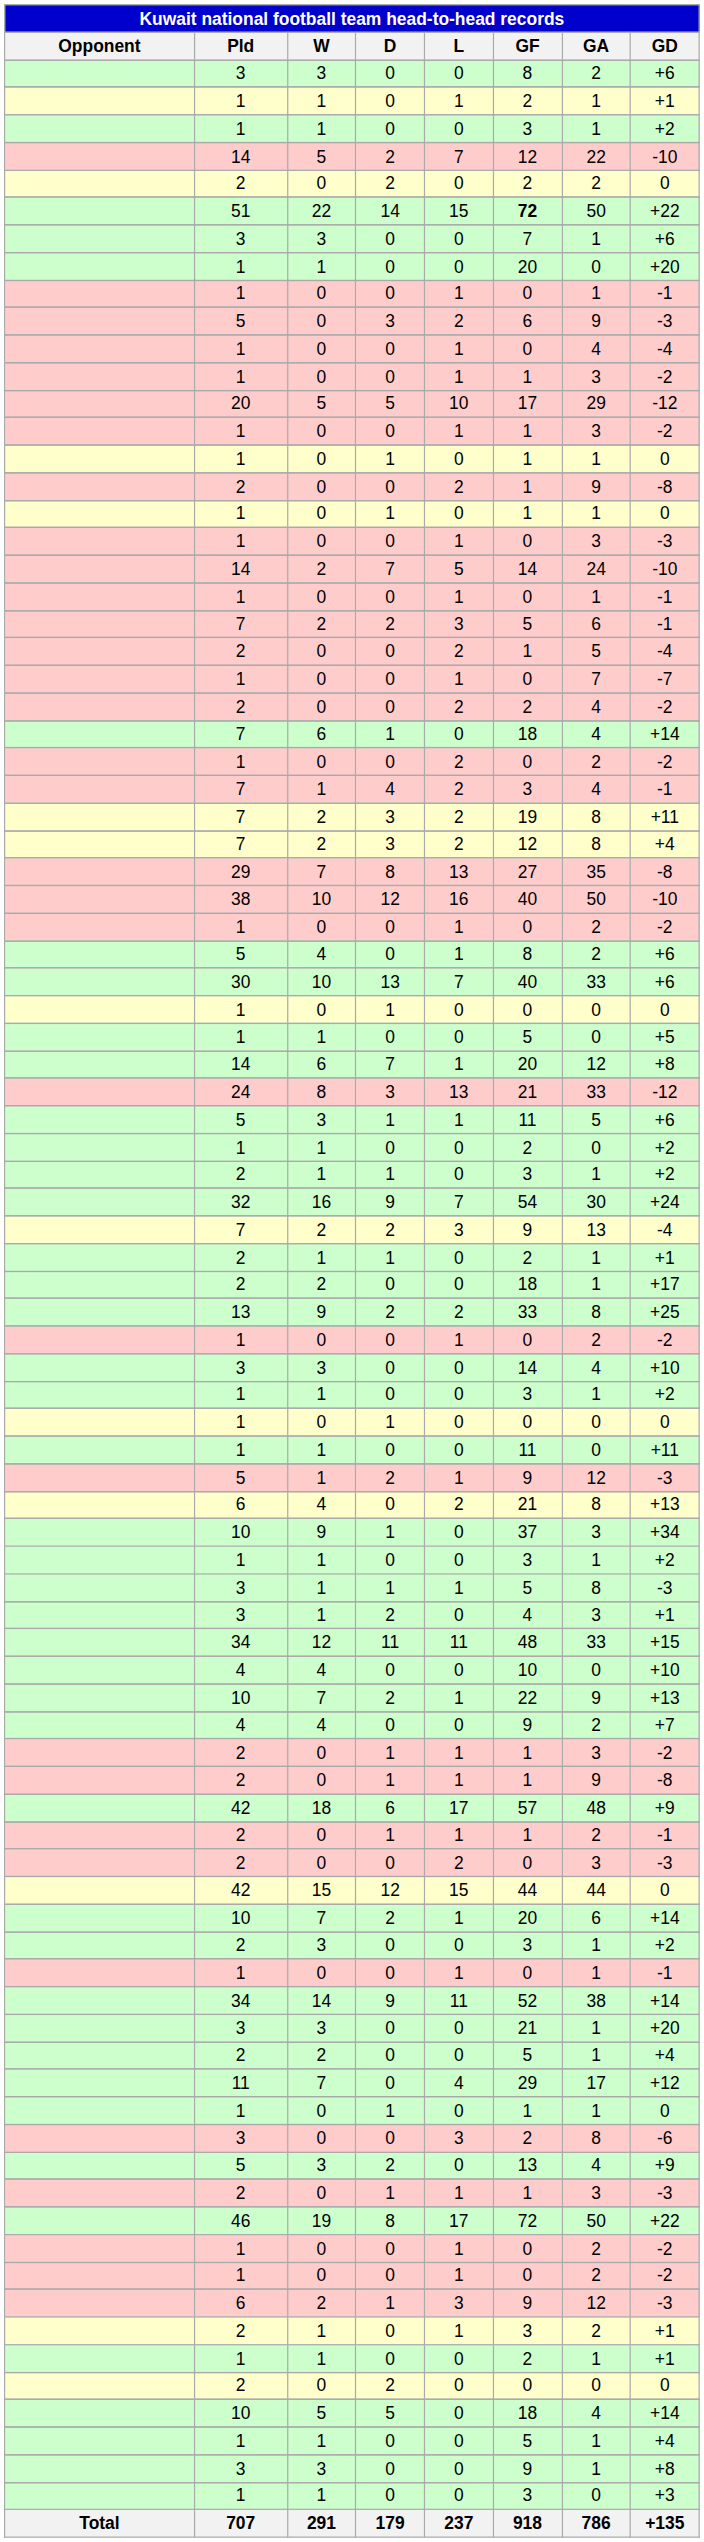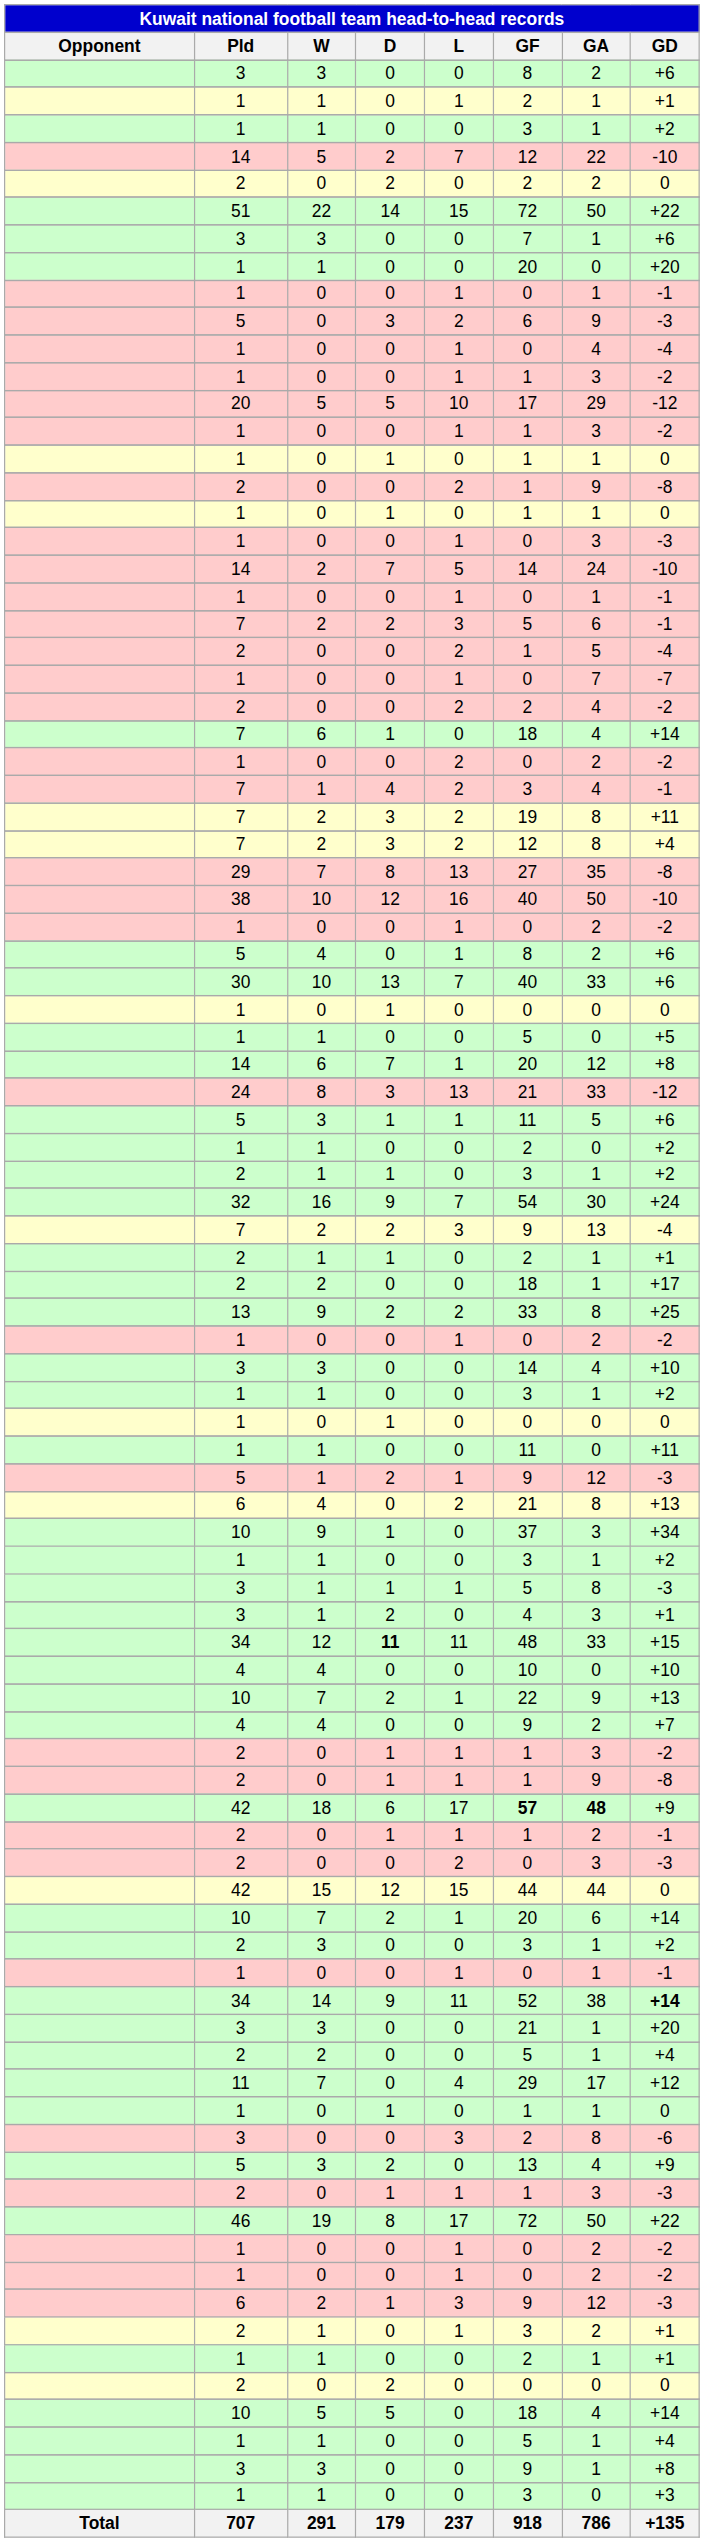(527, 211) bold -> (527, 211) normal
(390, 1643) normal -> (390, 1643) bold
(527, 1808) normal -> (527, 1808) bold
(596, 1808) normal -> (596, 1808) bold
(665, 2001) normal -> (665, 2001) bold
